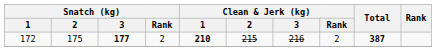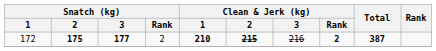(75, 39) normal -> (75, 39) bold
(250, 39) normal -> (250, 39) bold
(337, 39) normal -> (337, 39) bold
